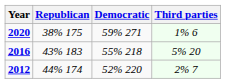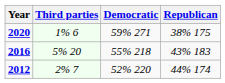columns swapped: (62, 14) <-> (186, 14)
